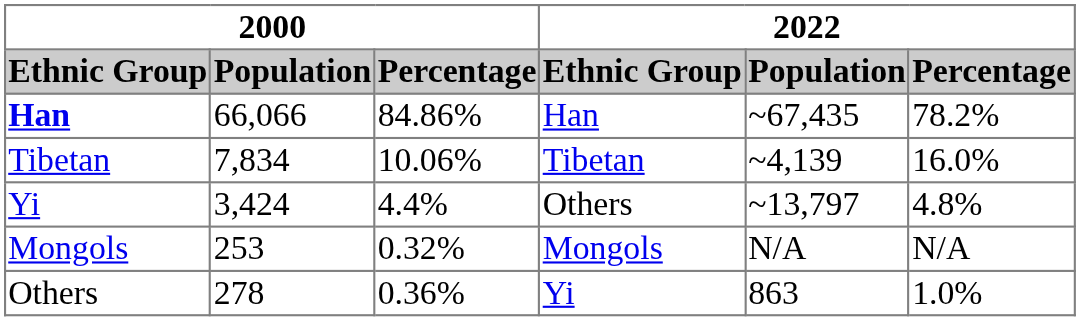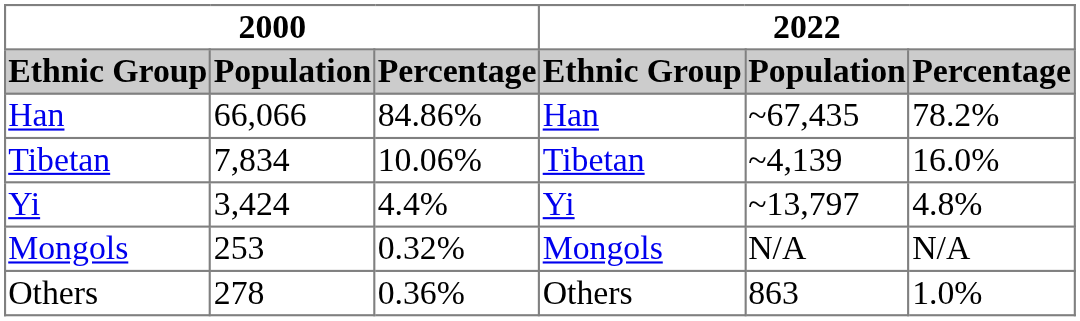(39, 115) bold -> (36, 115) normal
(588, 203) Others -> (559, 203) Yi
(559, 292) Yi -> (588, 292) Others
